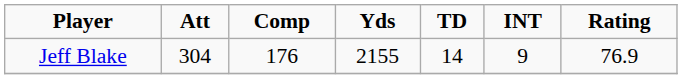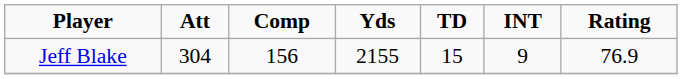(282, 55) 176 -> (282, 55) 156
(452, 55) 14 -> (452, 55) 15
